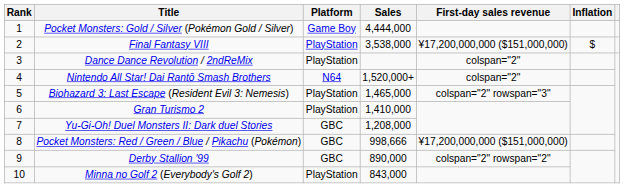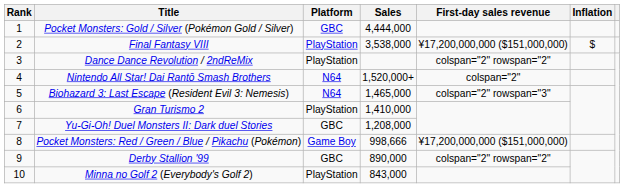(332, 28) Game Boy -> (332, 28) GBC
(493, 61) colspan="2" -> (493, 61) colspan="2" rowspan="2"
(332, 93) PlayStation -> (332, 93) N64
(332, 142) GBC -> (332, 142) Game Boy
